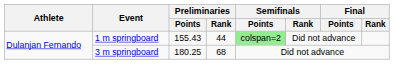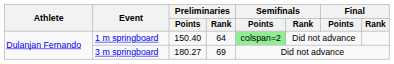(188, 39) 155.43 -> (188, 39) 150.40
(221, 39) 44 -> (221, 39) 64
(188, 52) 180.25 -> (188, 52) 180.27
(221, 52) 68 -> (221, 52) 69
